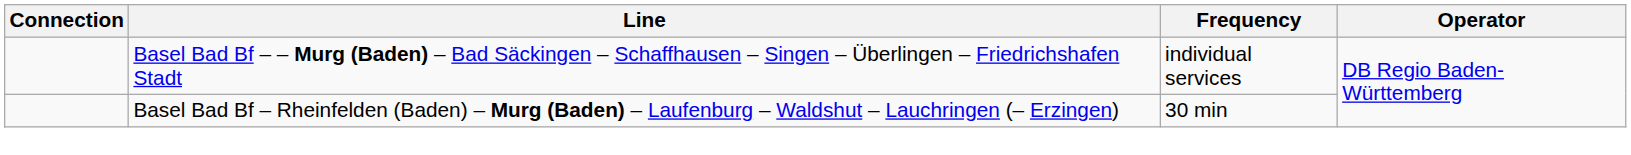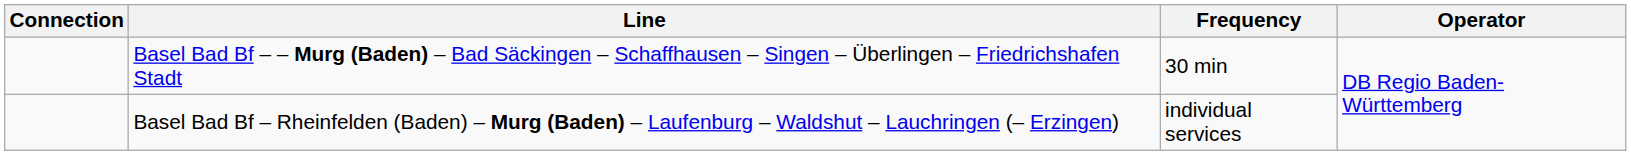(1208, 65) individual services -> (1196, 65) 30 min
(1196, 110) 30 min -> (1208, 122) individual services
